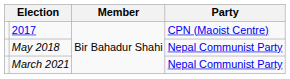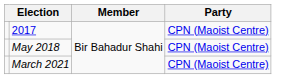(225, 47) Nepal Communist Party -> (218, 47) CPN (Maoist Centre)
(225, 64) Nepal Communist Party -> (218, 64) CPN (Maoist Centre)
